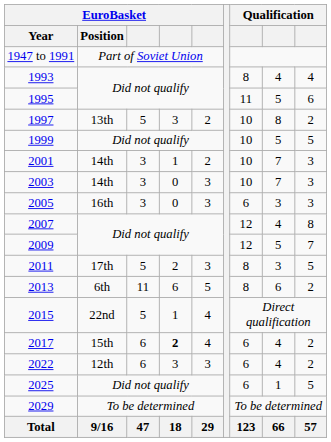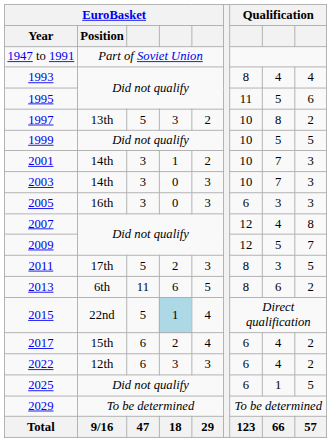(175, 315) no background -> (175, 315) lightblue background
(175, 343) bold -> (175, 343) normal
